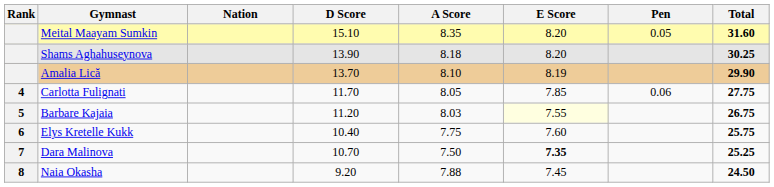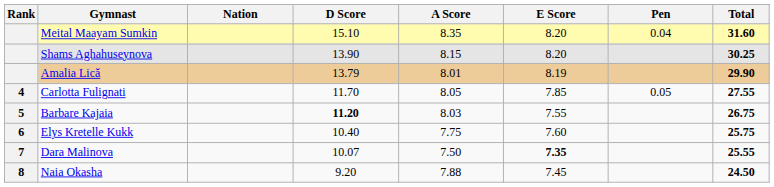(661, 33) 0.05 -> (661, 33) 0.04
(451, 53) 8.18 -> (451, 53) 8.15
(346, 73) 13.70 -> (346, 73) 13.79
(451, 73) 8.10 -> (451, 73) 8.01
(661, 92) 0.06 -> (661, 92) 0.05
(741, 92) 27.75 -> (741, 92) 27.55
(346, 112) normal -> (346, 112) bold
(556, 112) lightyellow background -> (556, 112) no background
(346, 152) 10.70 -> (346, 152) 10.07
(741, 152) 25.25 -> (741, 152) 25.55
